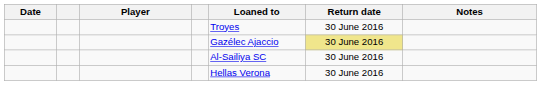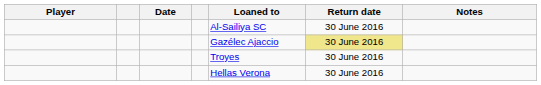columns swapped: (31, 12) <-> (135, 12)
(225, 27) Troyes -> (238, 27) Al-Sailiya SC
(238, 57) Al-Sailiya SC -> (225, 57) Troyes
